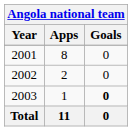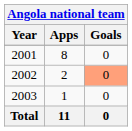(106, 75) no background -> (106, 75) lightsalmon background
(106, 95) bold -> (106, 95) normal
